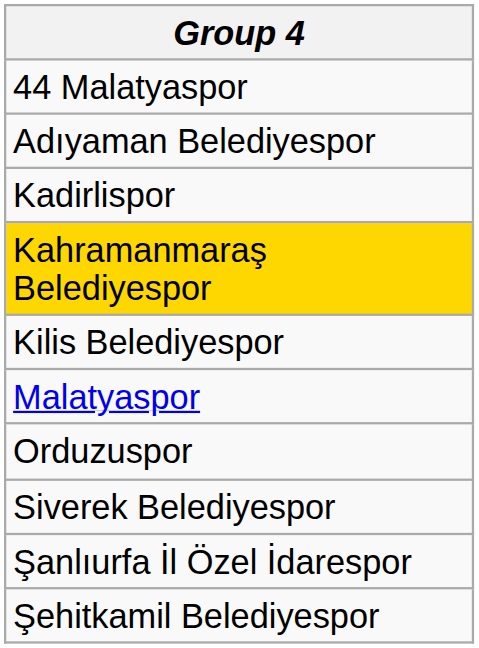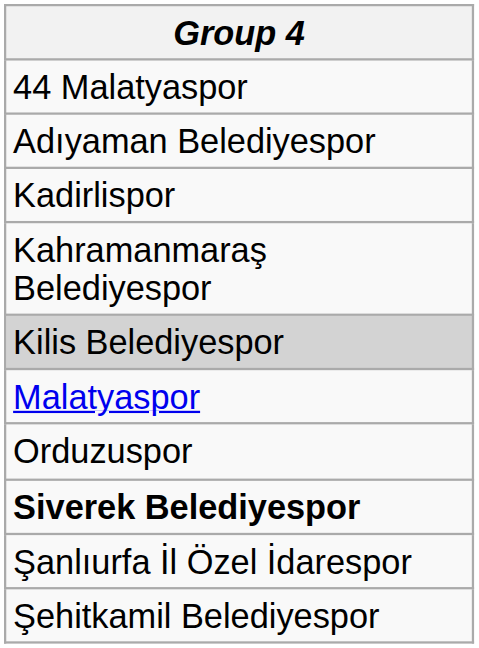(140, 269) gold background -> (140, 269) no background
(149, 343) no background -> (149, 343) lightgrey background
(174, 506) normal -> (187, 506) bold
